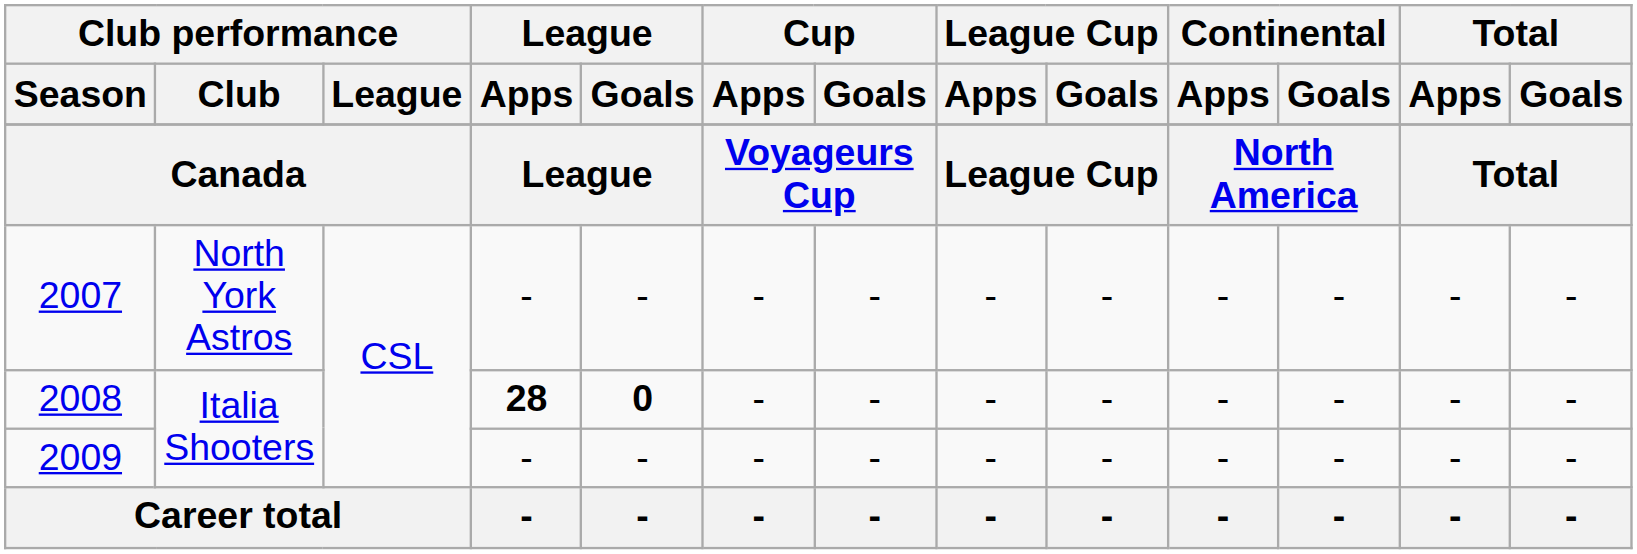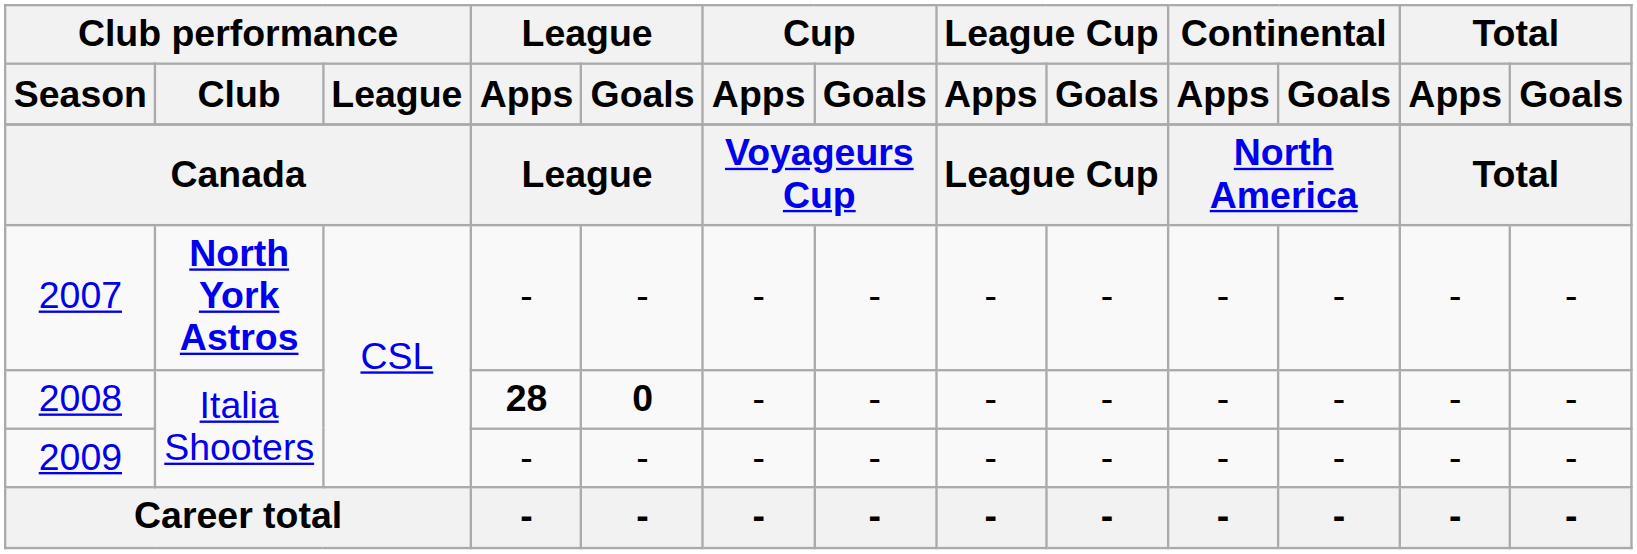(239, 296) normal -> (239, 296) bold
